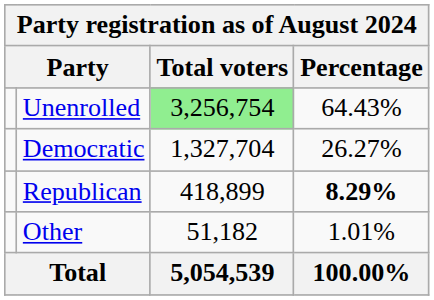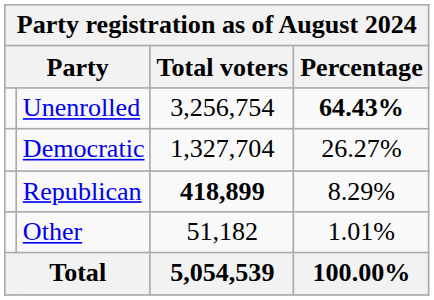(222, 107) lightgreen background -> (222, 107) no background
(361, 107) normal -> (361, 107) bold
(222, 190) normal -> (222, 190) bold
(361, 190) bold -> (361, 190) normal
